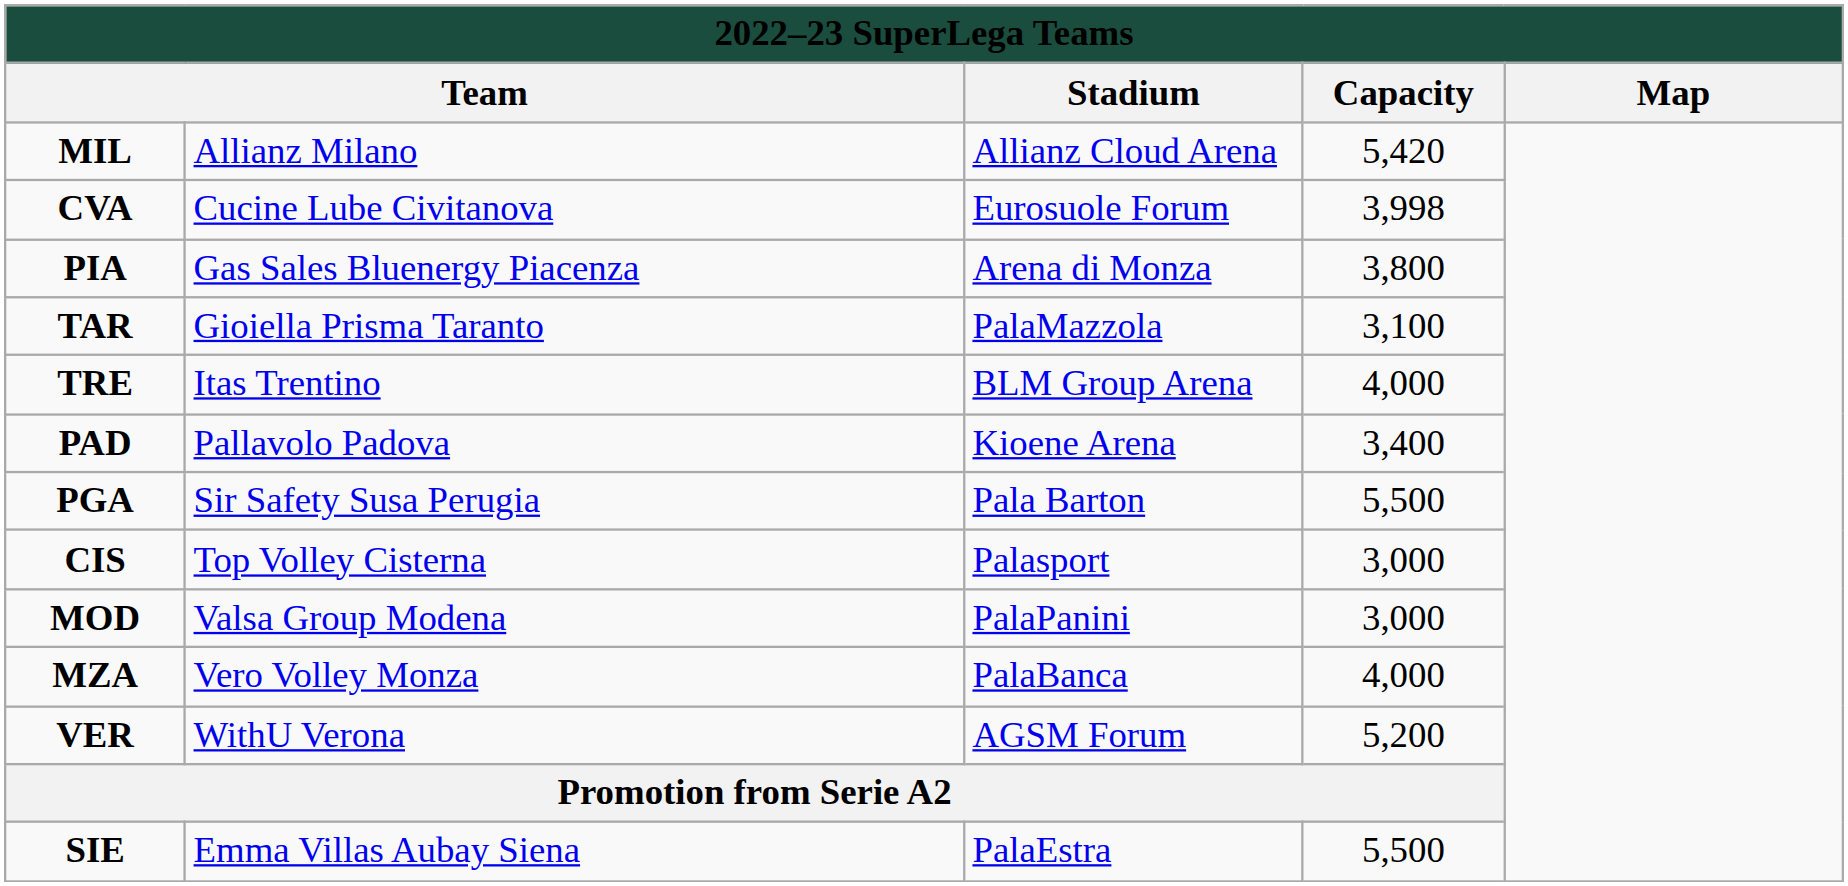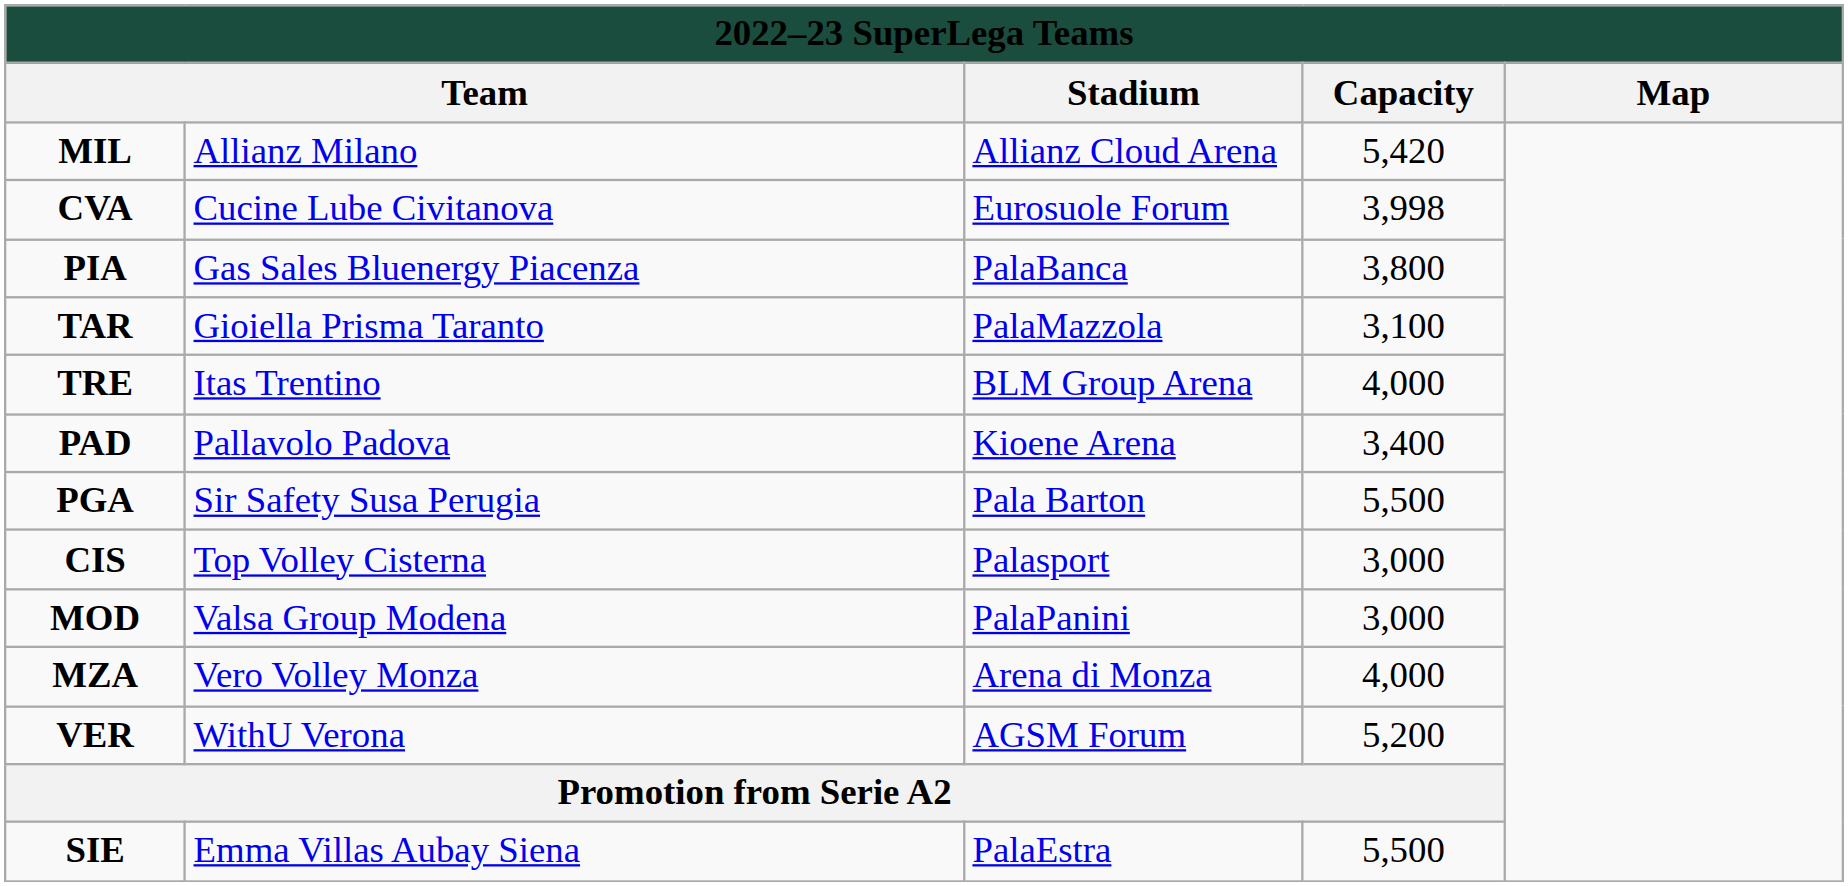(1092, 267) Arena di Monza -> (1050, 267) PalaBanca
(1050, 675) PalaBanca -> (1092, 675) Arena di Monza
